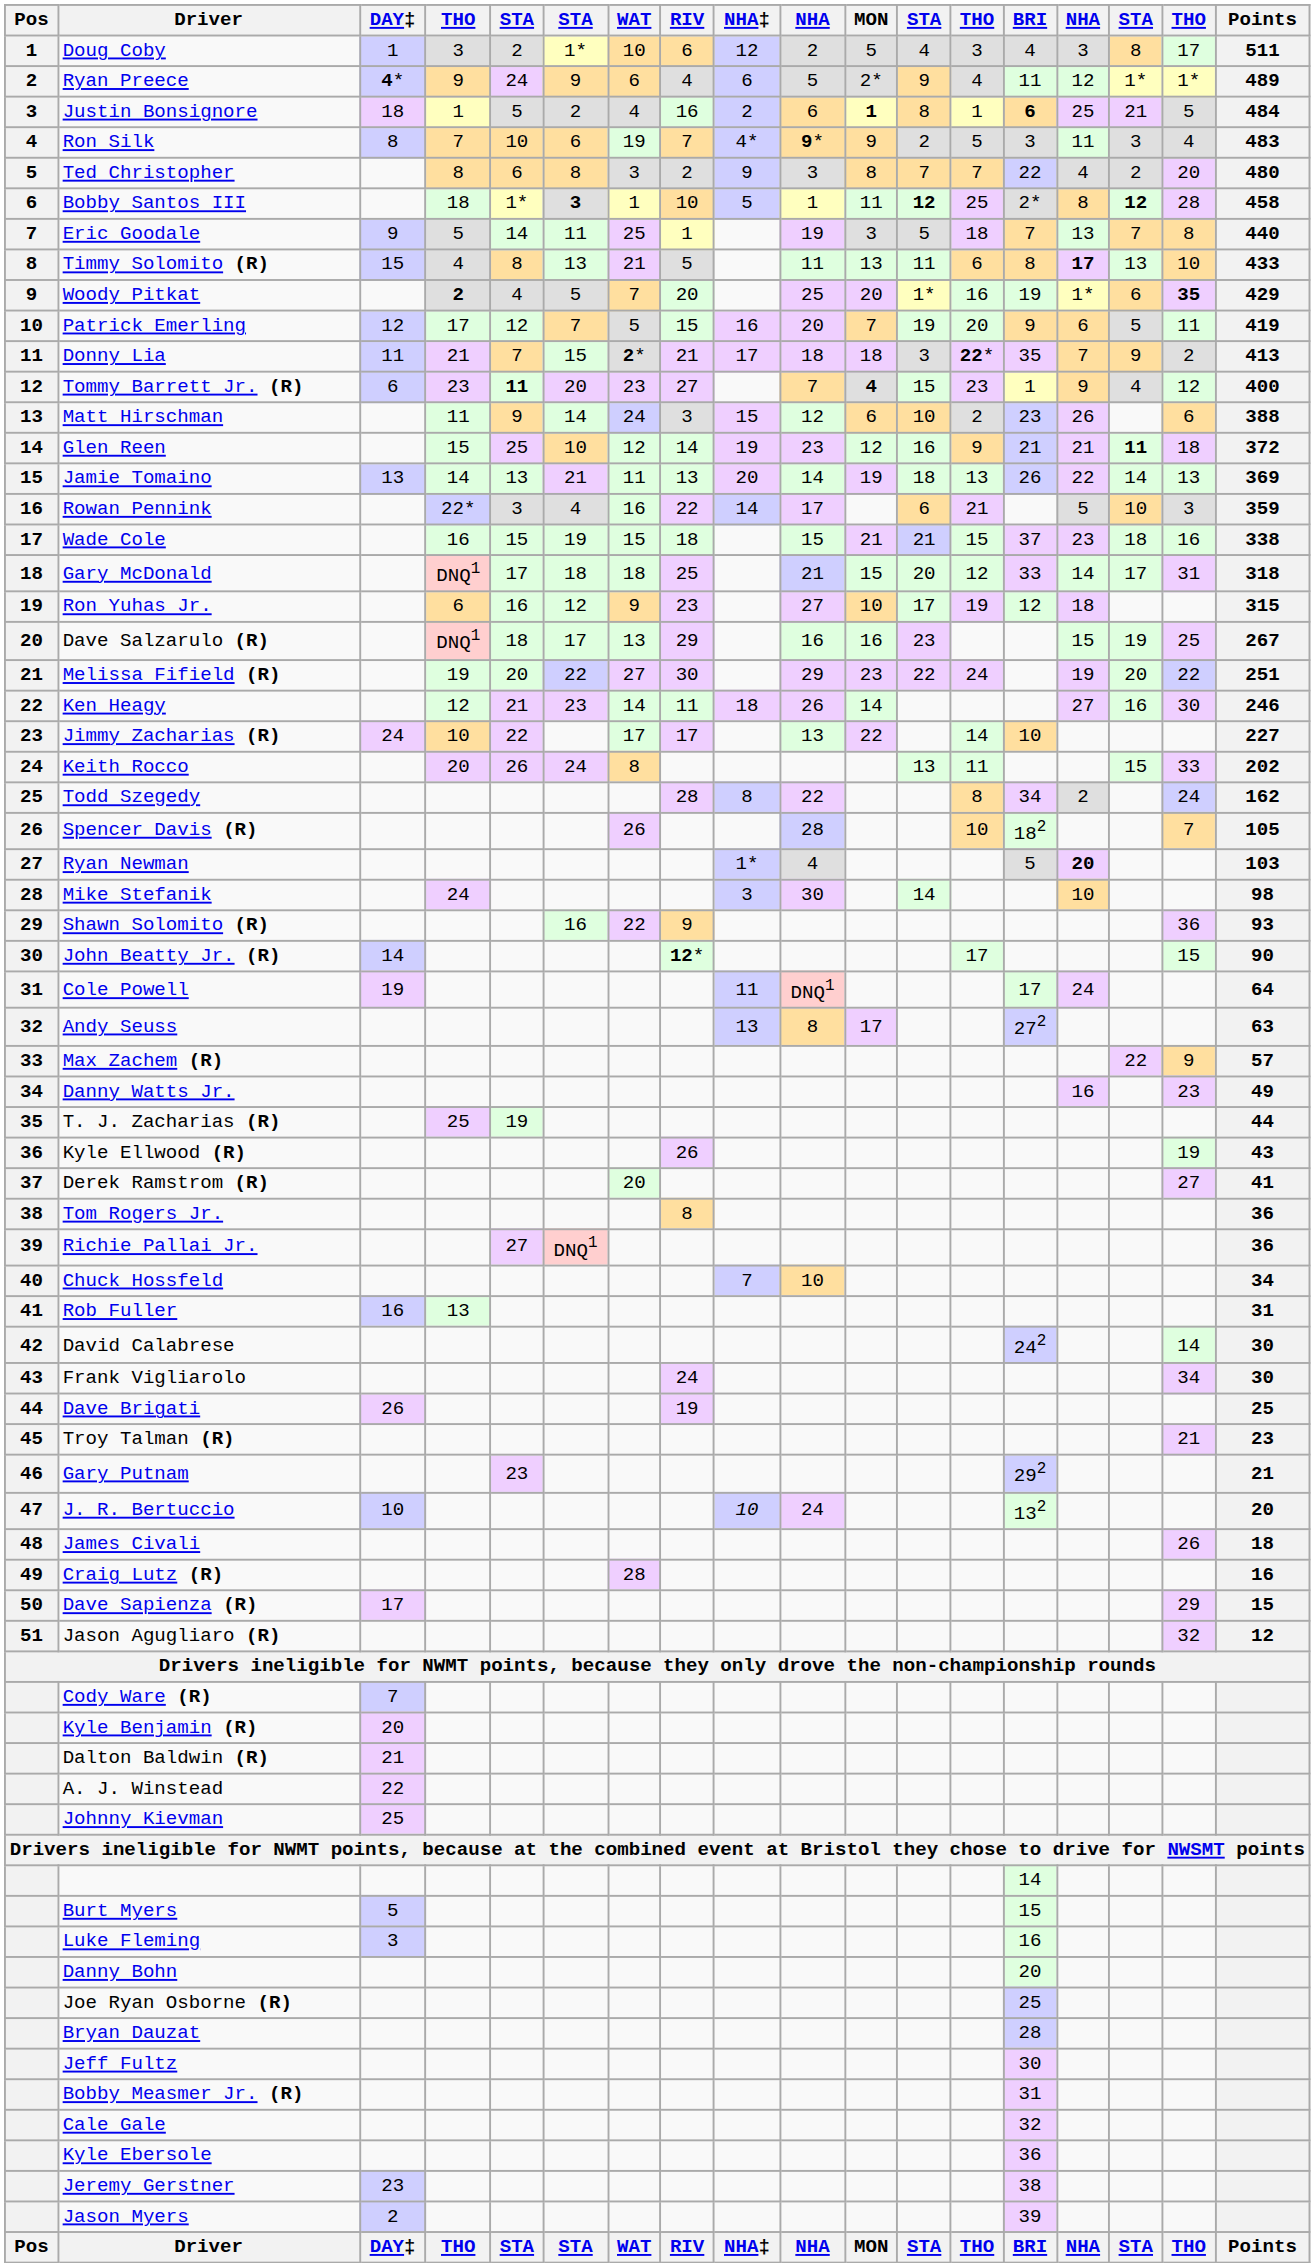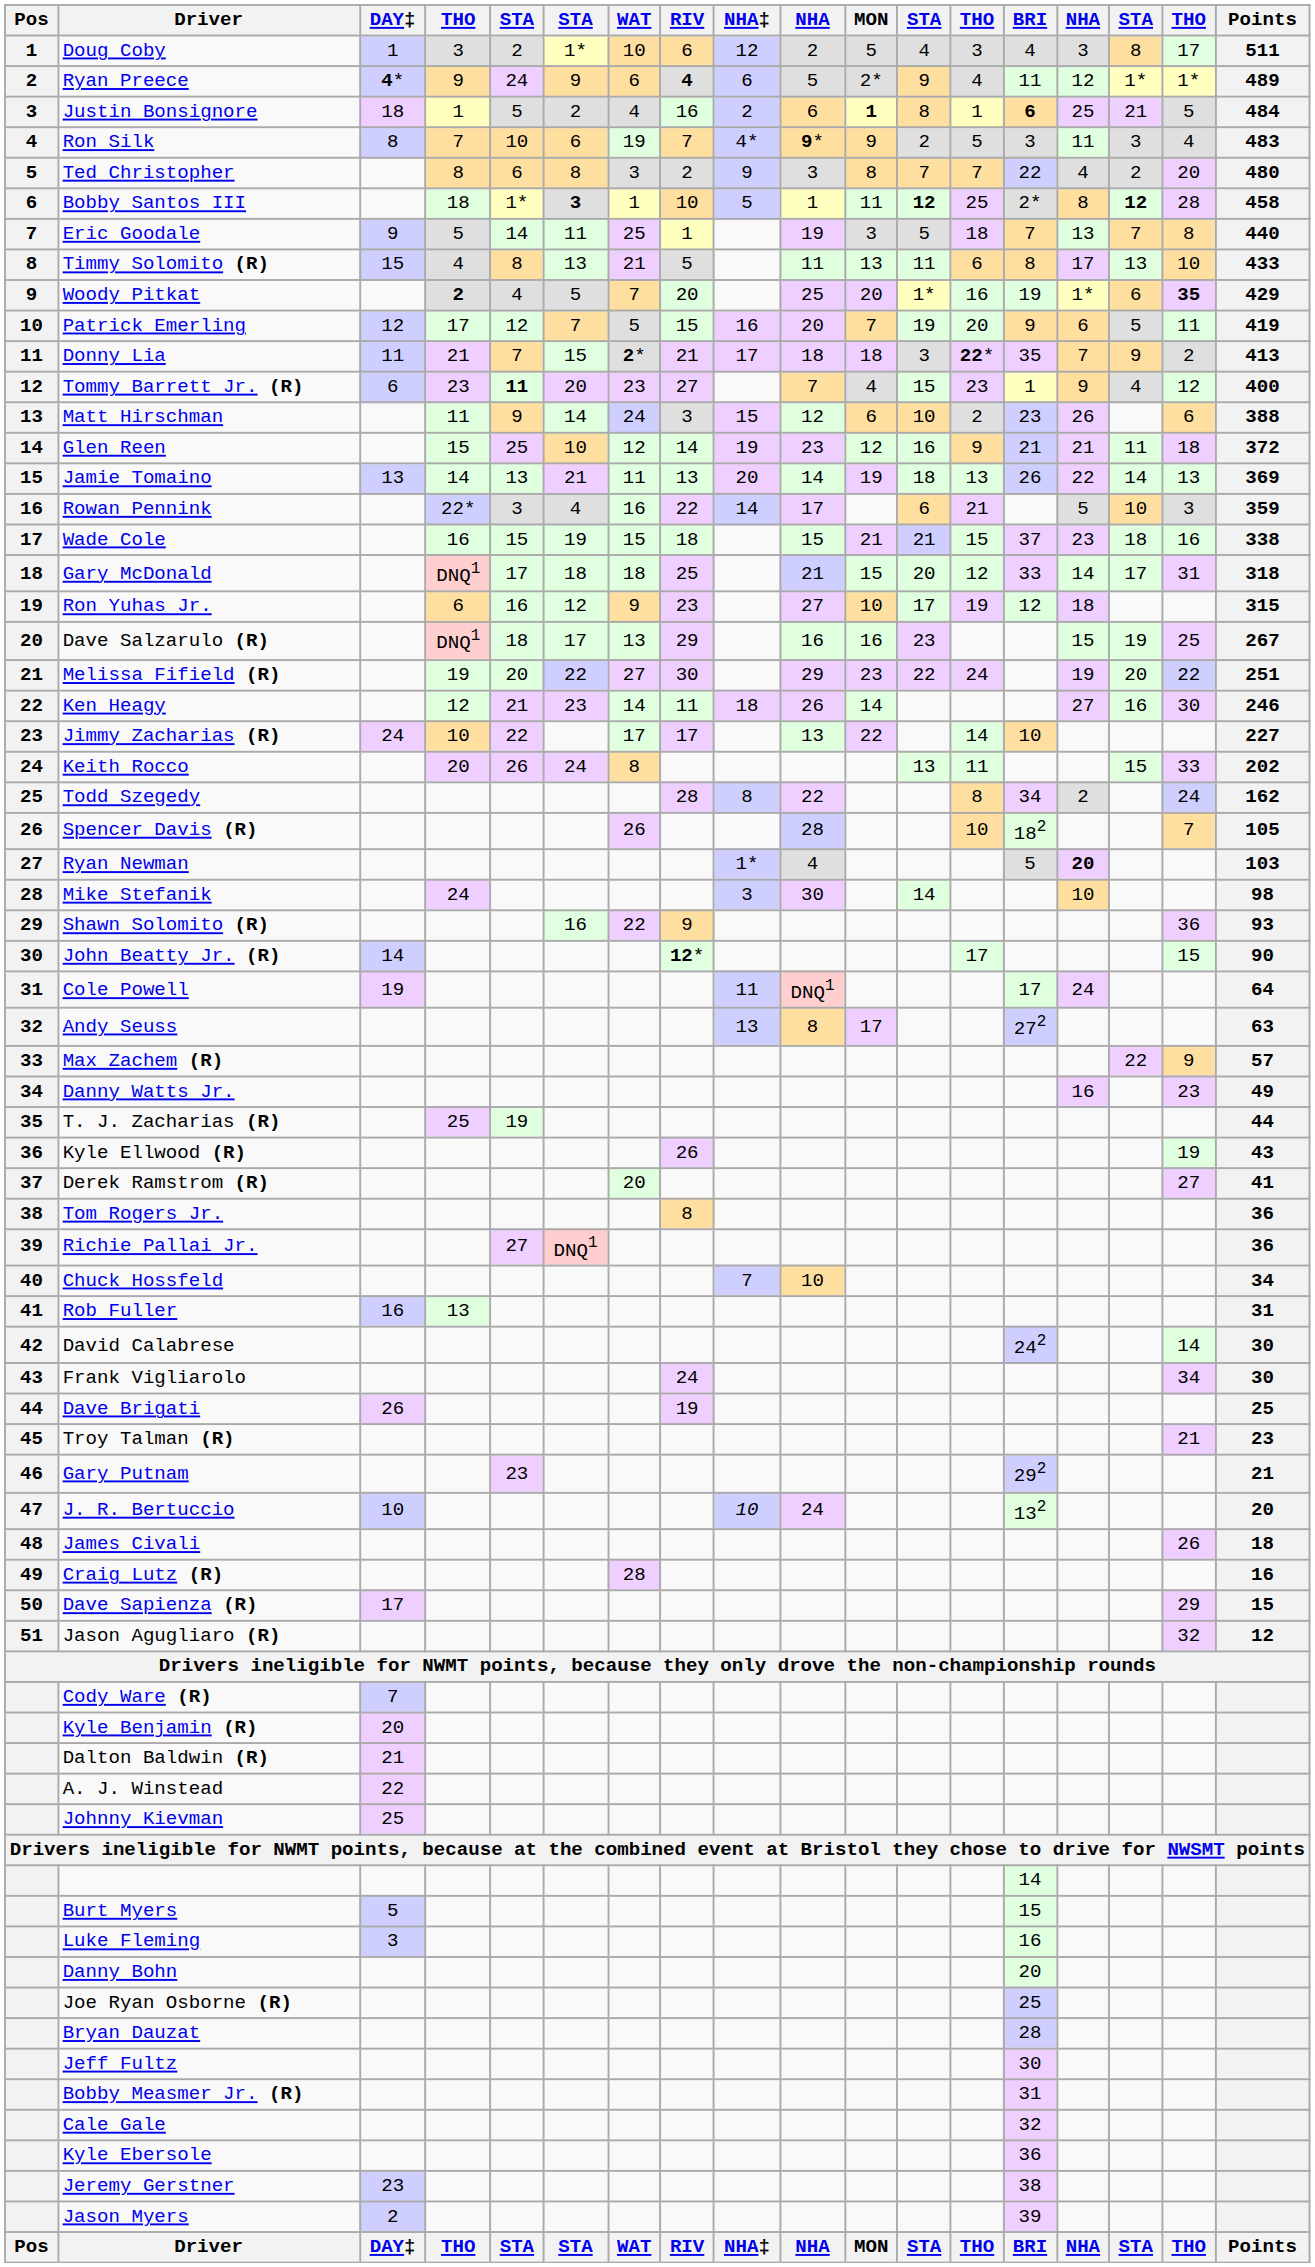(687, 81) normal -> (687, 81) bold
(1083, 265) bold -> (1083, 265) normal
(871, 387) bold -> (871, 387) normal
(1136, 448) bold -> (1136, 448) normal
